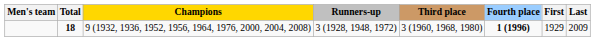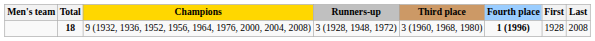(554, 28) 1929 -> (554, 28) 1928
(578, 28) 2009 -> (578, 28) 2008
